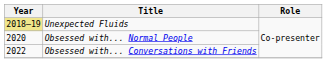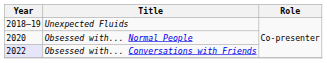(24, 24) khaki background -> (24, 24) no background
(16, 51) no background -> (16, 51) lavender background
